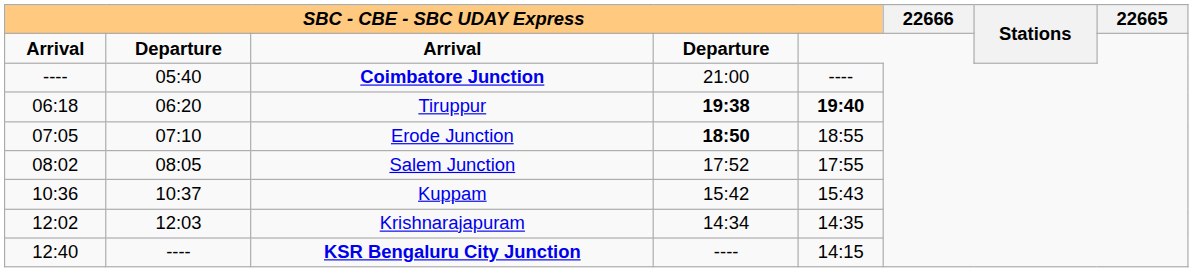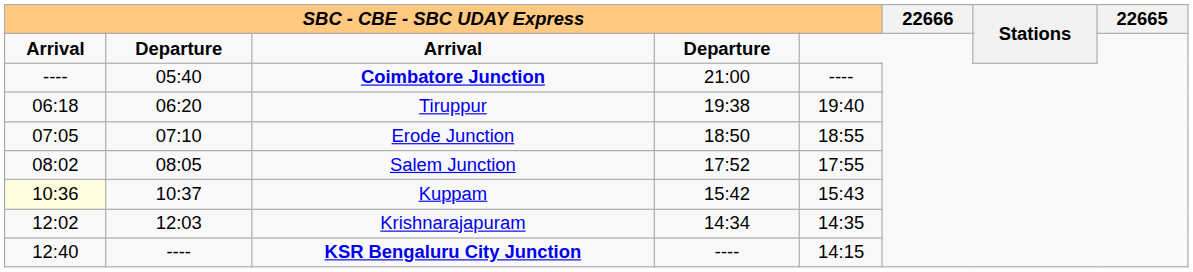(726, 106) bold -> (727, 106) normal
(841, 106) bold -> (841, 106) normal
(726, 135) bold -> (727, 135) normal
(55, 194) no background -> (55, 194) lightyellow background
